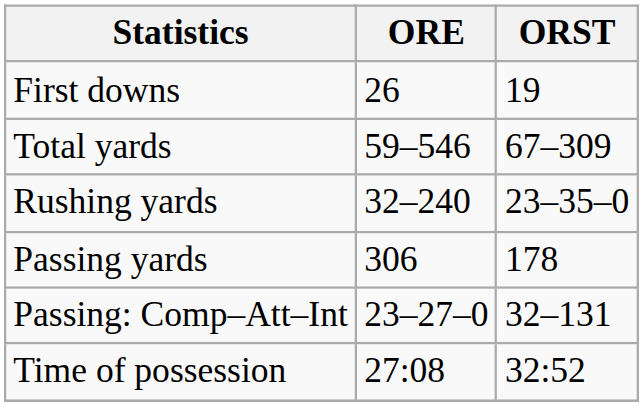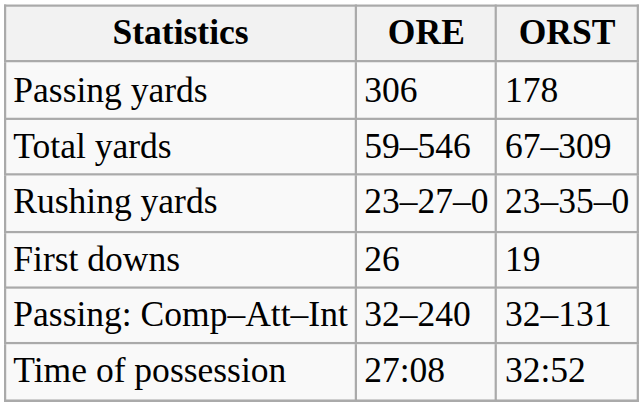rows swapped: (97, 89) <-> (110, 258)
(417, 202) 32–240 -> (426, 202) 23–27–0
(426, 314) 23–27–0 -> (417, 314) 32–240
